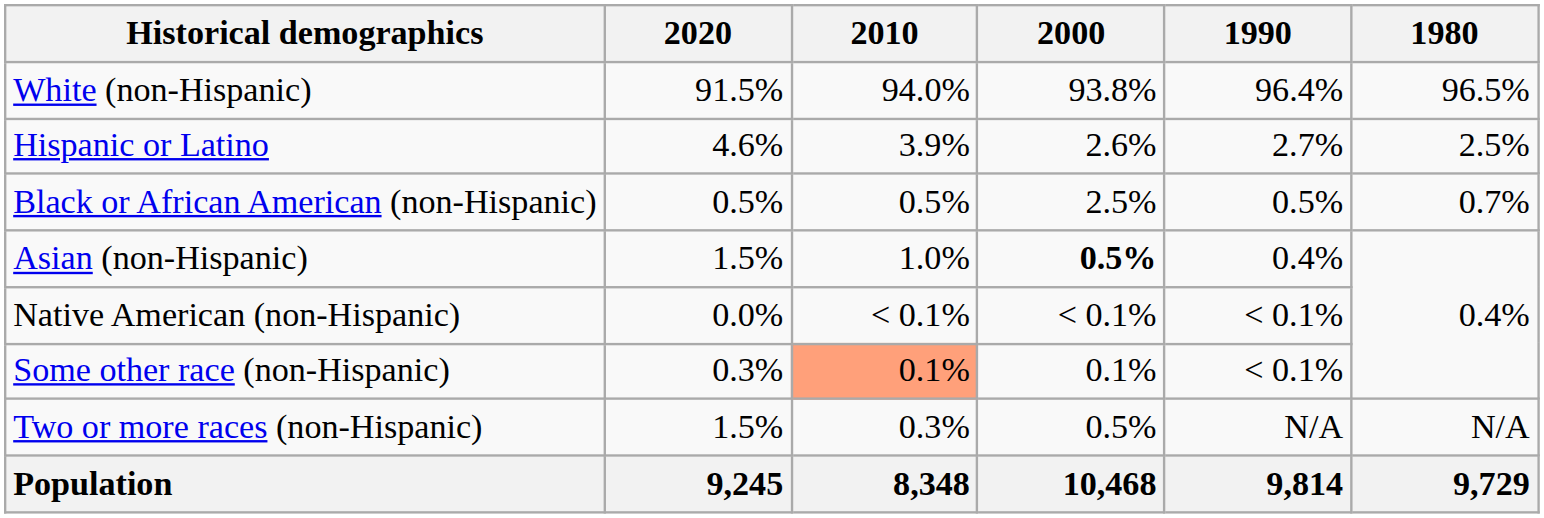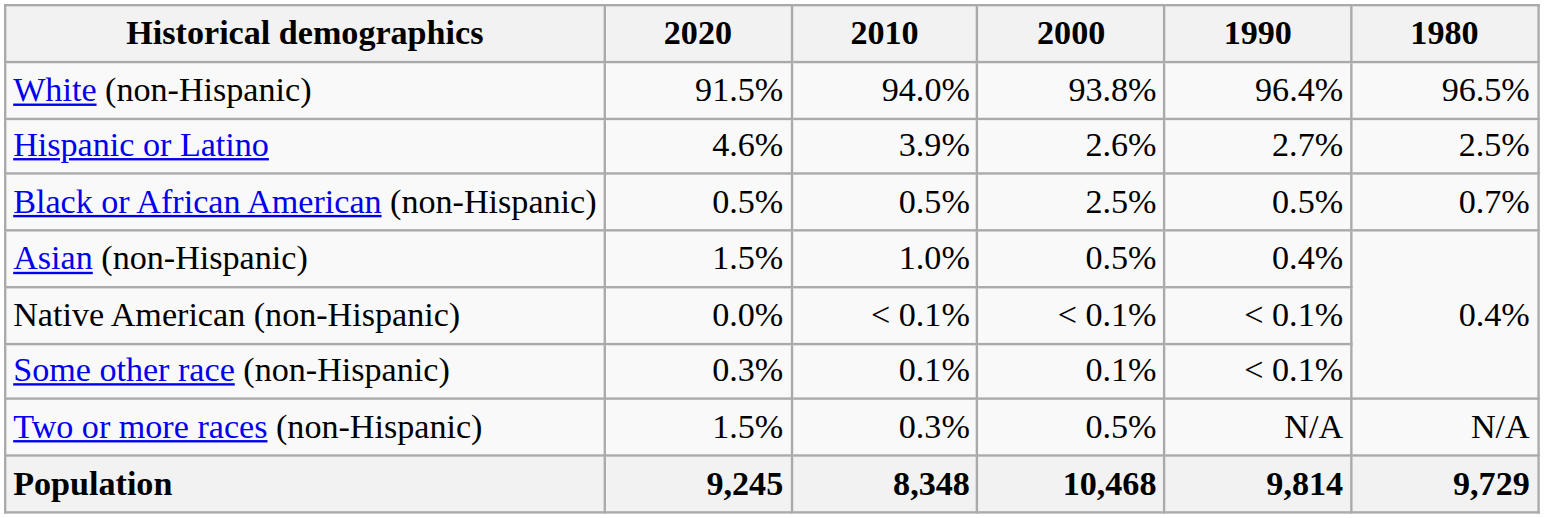(1118, 258) bold -> (1121, 258) normal
(934, 370) lightsalmon background -> (934, 370) no background
